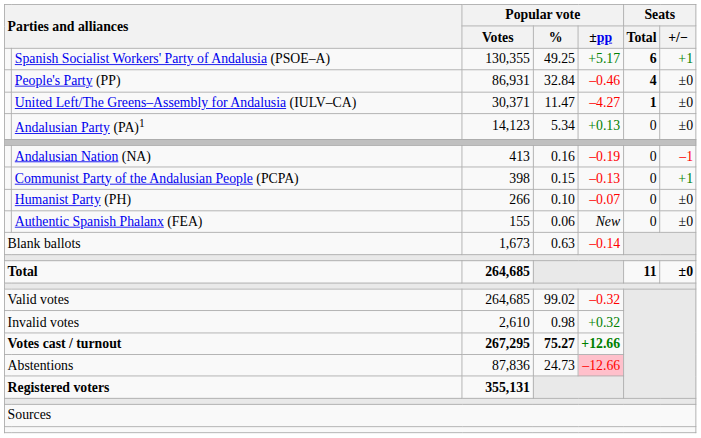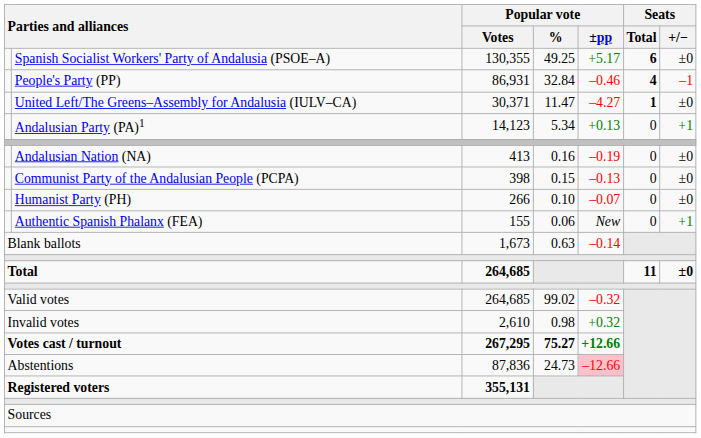(686, 59) +1 -> (686, 59) ±0
(686, 80) ±0 -> (686, 80) –1
(686, 126) ±0 -> (686, 126) +1
(686, 156) –1 -> (686, 156) ±0
(686, 178) +1 -> (686, 178) ±0
(686, 221) ±0 -> (686, 221) +1
